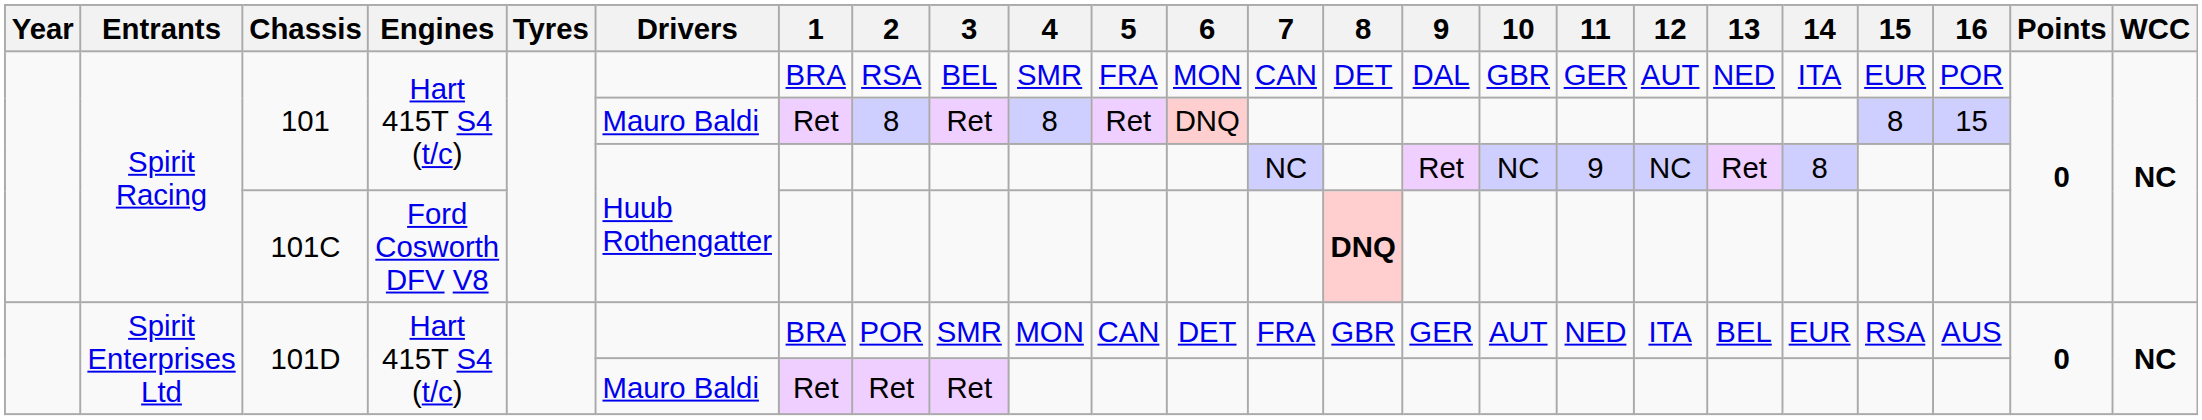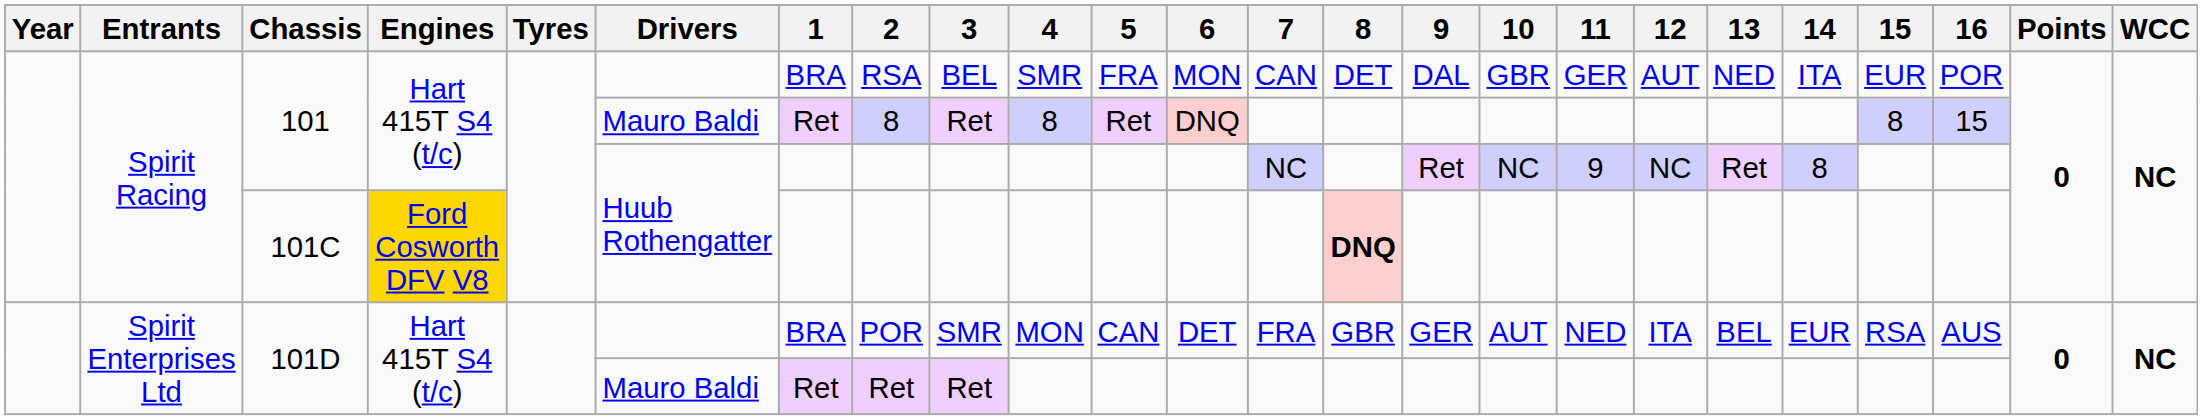(437, 247) no background -> (437, 247) gold background
